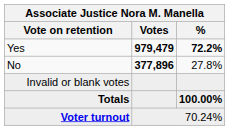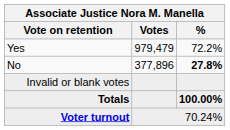(154, 48) bold -> (154, 48) normal
(207, 48) bold -> (207, 48) normal
(154, 65) bold -> (154, 65) normal
(207, 65) normal -> (207, 65) bold
